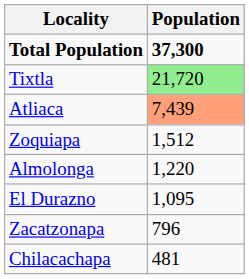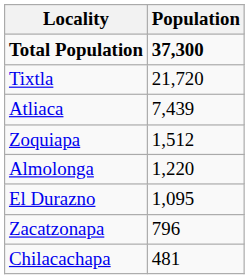(178, 79) lightgreen background -> (178, 79) no background
(173, 109) lightsalmon background -> (173, 109) no background
